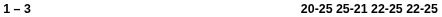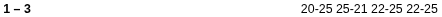(369, 9) bold -> (369, 9) normal
